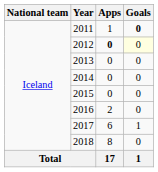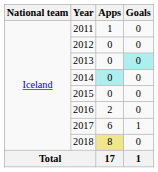(138, 28) bold -> (138, 28) normal
(110, 45) bold -> (110, 45) normal
(138, 45) lightyellow background -> (138, 45) no background
(138, 61) no background -> (138, 61) paleturquoise background
(110, 77) no background -> (110, 77) paleturquoise background
(110, 142) no background -> (110, 142) khaki background
